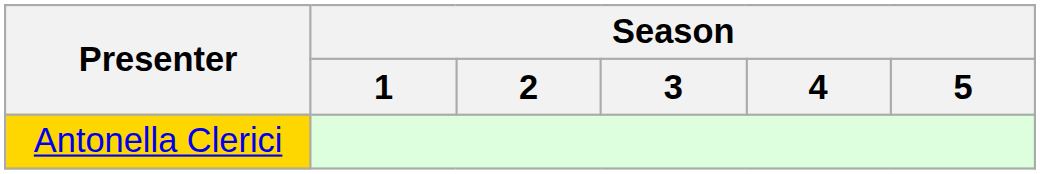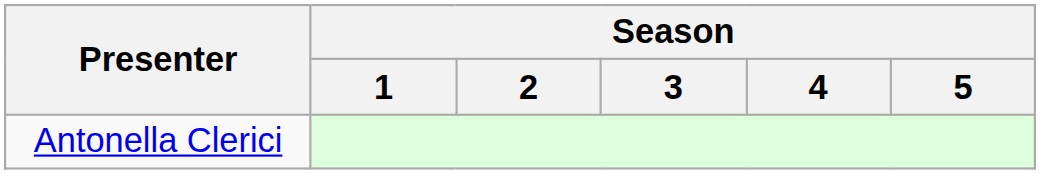(158, 140) gold background -> (158, 140) no background
